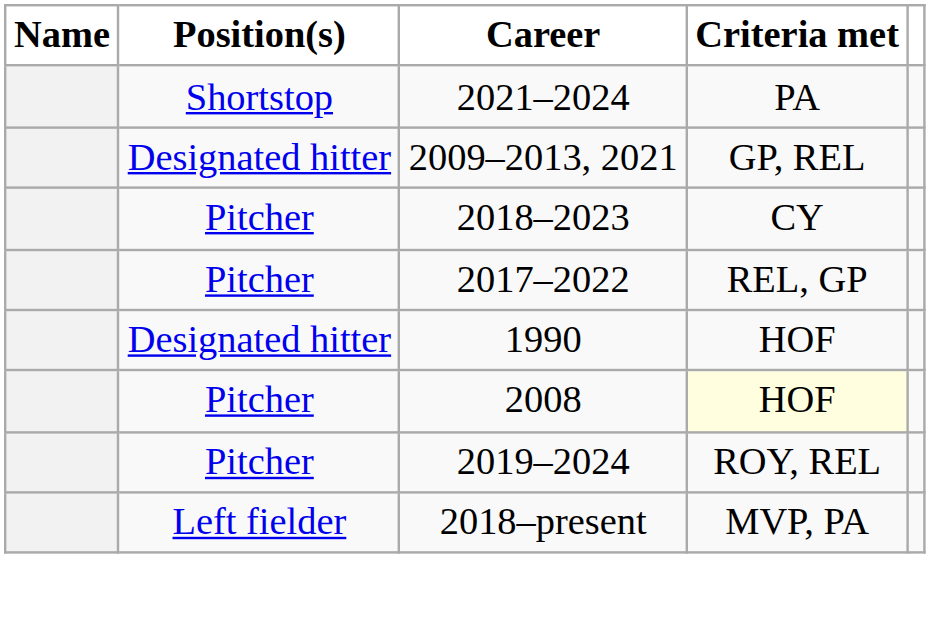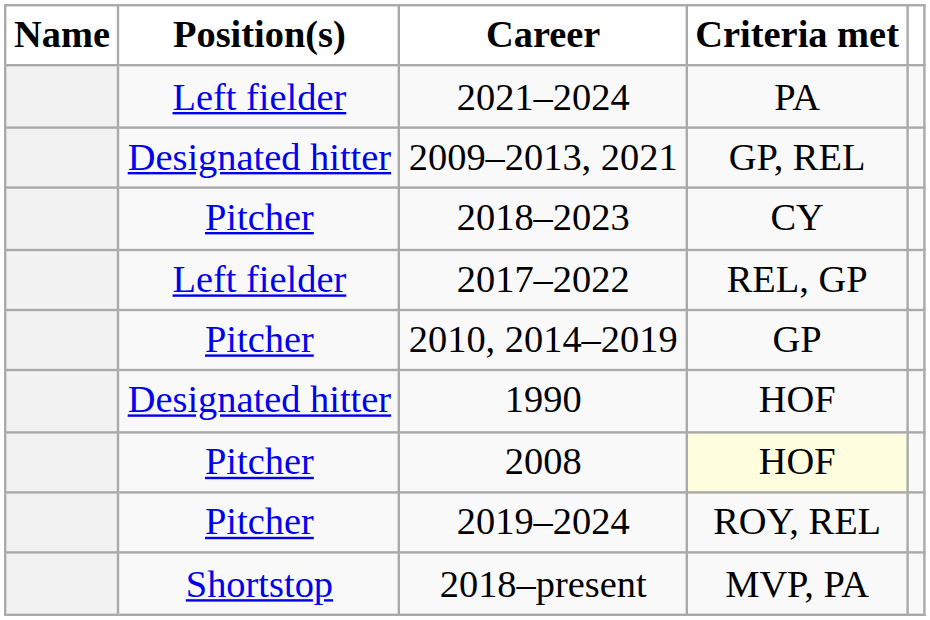(259, 95) Shortstop -> (259, 95) Left fielder
(259, 278) Pitcher -> (259, 278) Left fielder
+ row: (543, 339)
(259, 522) Left fielder -> (259, 583) Shortstop
